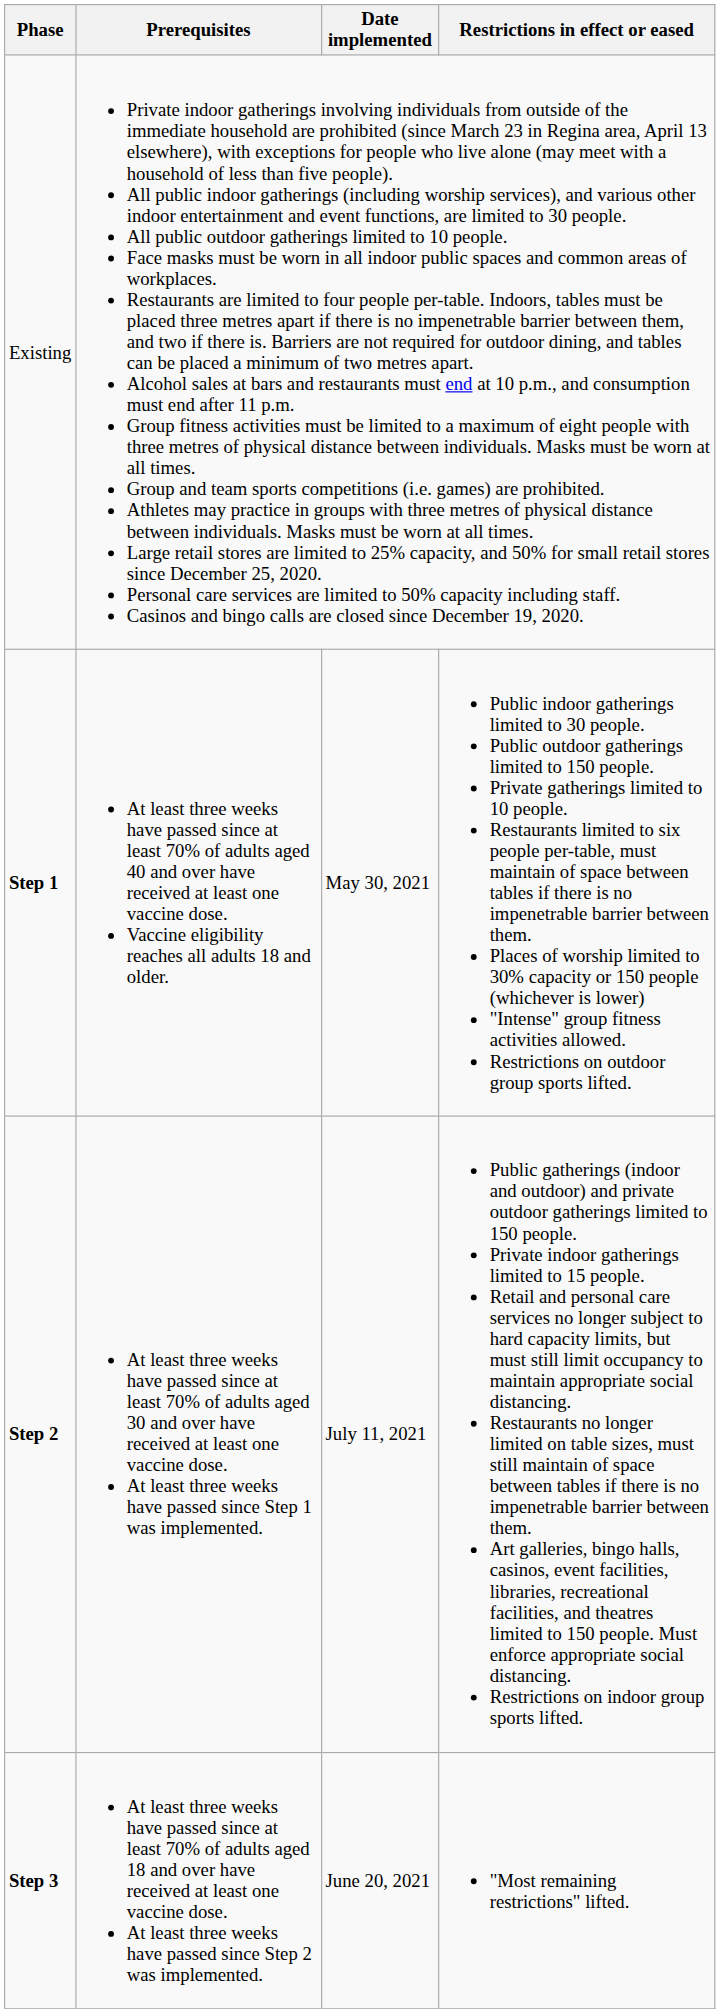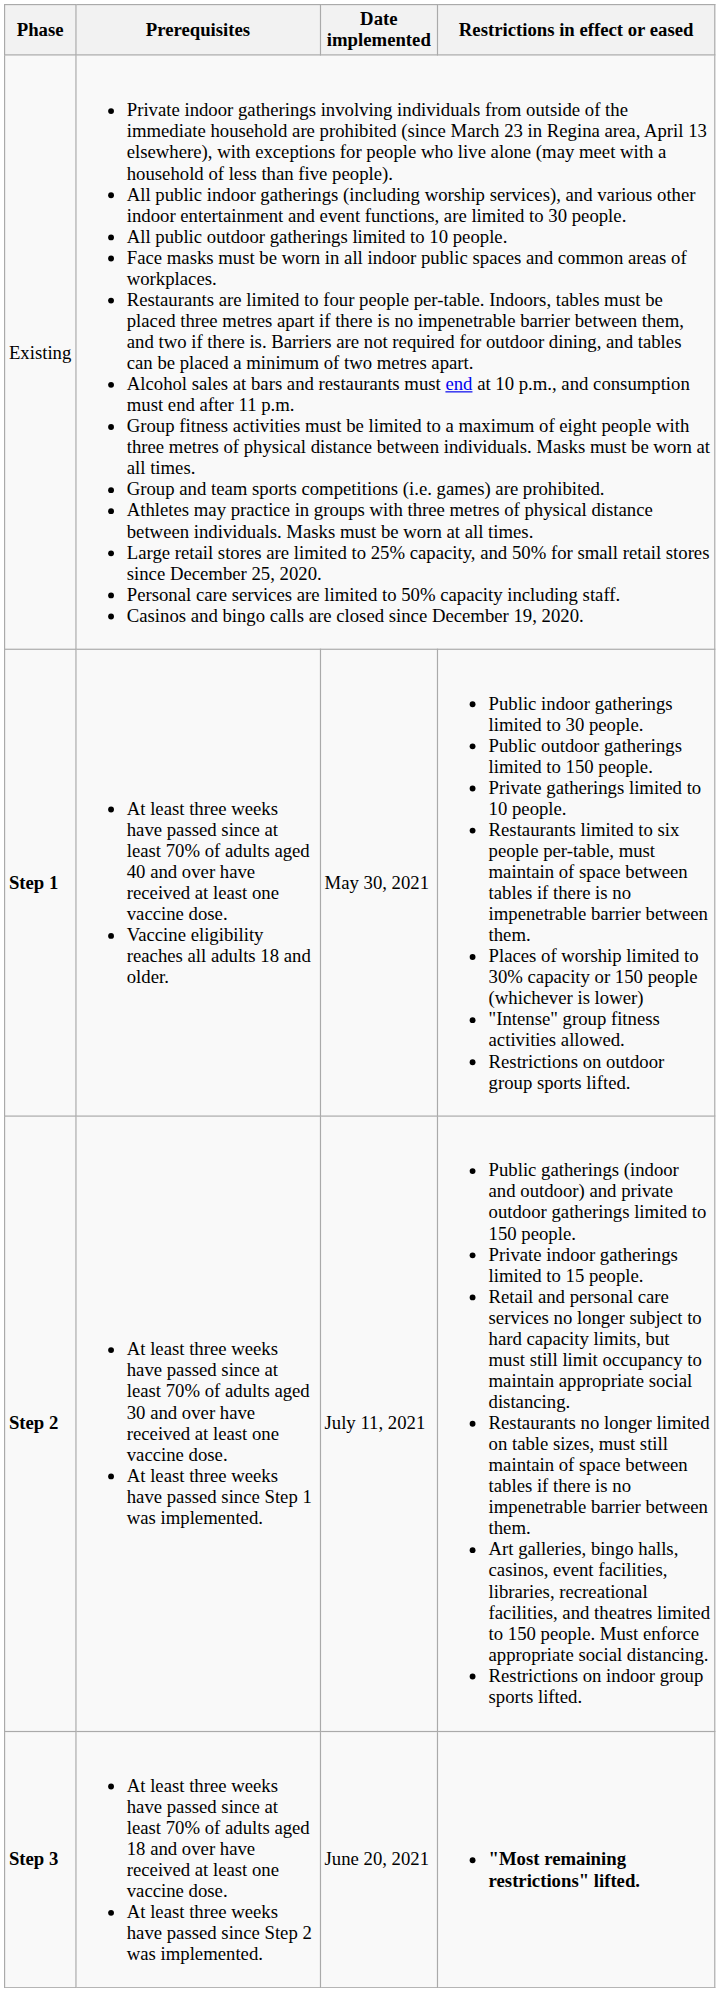(577, 1891) normal -> (576, 1870) bold
